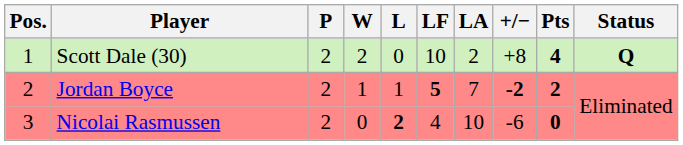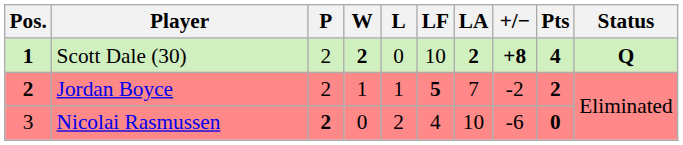(28, 55) normal -> (28, 55) bold
(362, 55) normal -> (362, 55) bold
(473, 55) normal -> (473, 55) bold
(515, 55) normal -> (515, 55) bold
(28, 88) normal -> (28, 88) bold
(515, 88) bold -> (515, 88) normal
(326, 122) normal -> (326, 122) bold
(399, 122) bold -> (399, 122) normal
